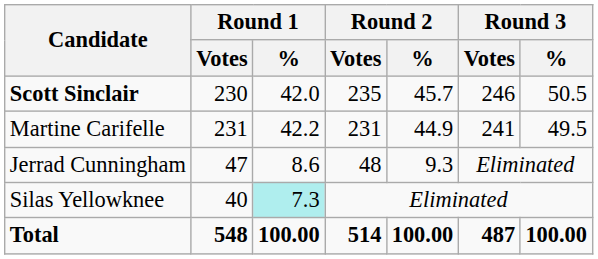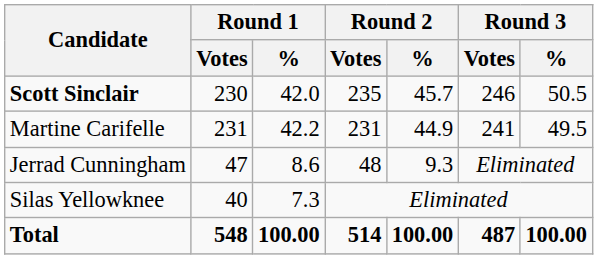(306, 199) paleturquoise background -> (306, 199) no background
